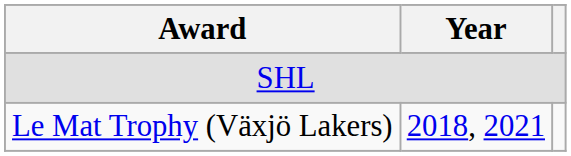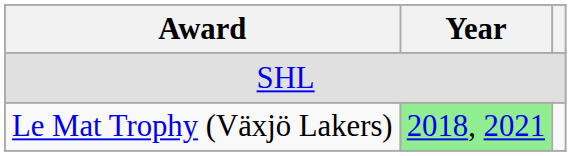(476, 126) no background -> (476, 126) lightgreen background
